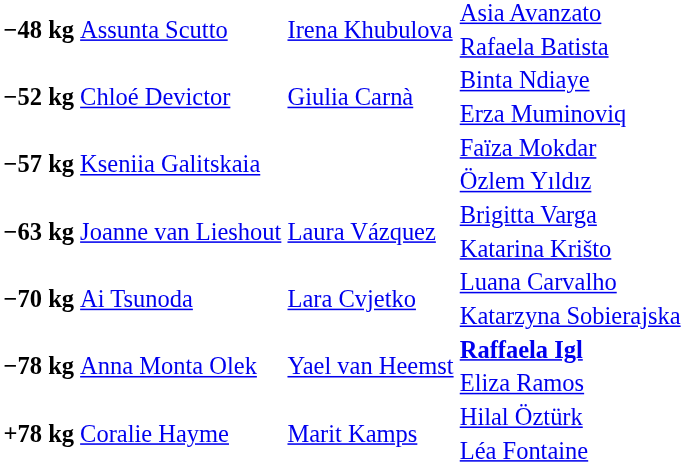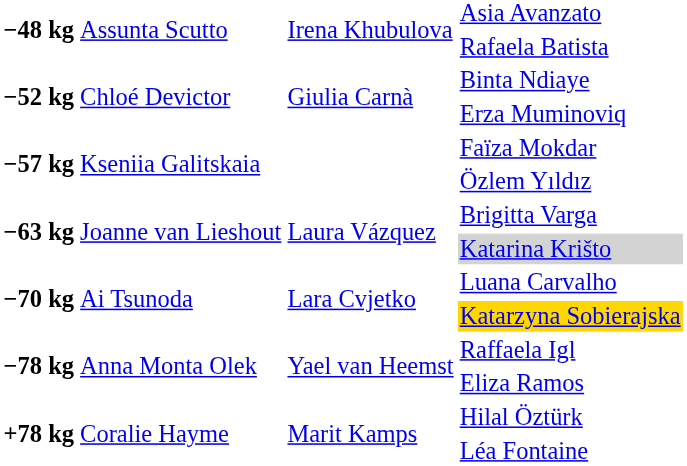(536, 248) no background -> (536, 248) lightgrey background
(570, 316) no background -> (570, 316) gold background
(521, 349) bold -> (518, 349) normal
